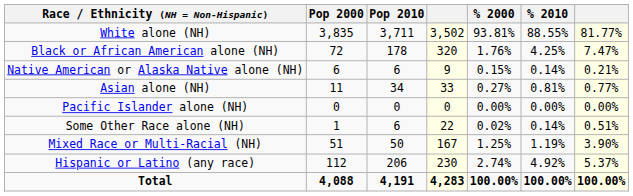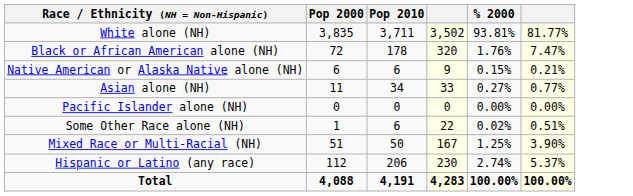- column: (548, 14)
